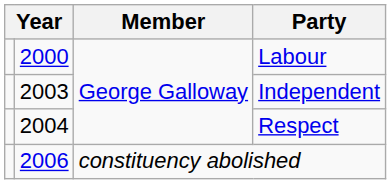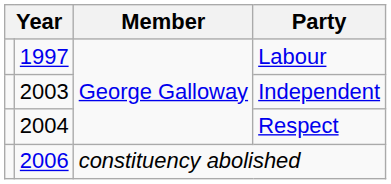(44, 56) 2000 -> (44, 56) 1997
